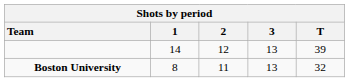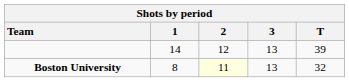(223, 67) no background -> (223, 67) lightyellow background
